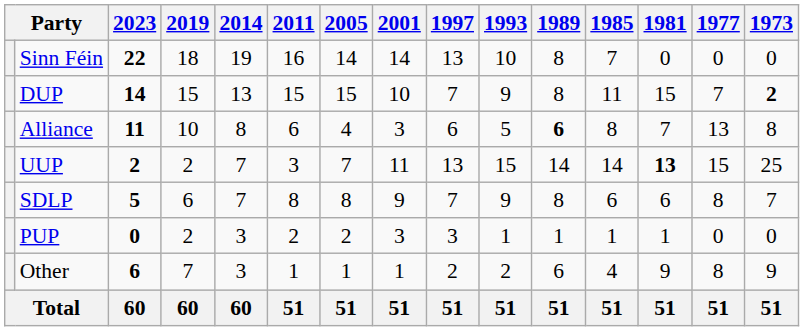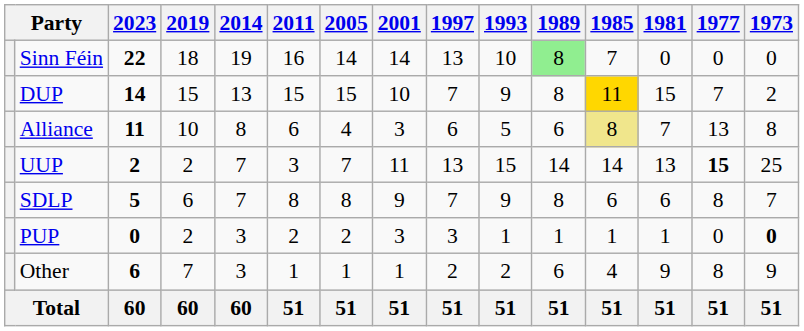(559, 58) no background -> (559, 58) lightgreen background
(612, 93) no background -> (612, 93) gold background
(771, 93) bold -> (771, 93) normal
(559, 129) bold -> (559, 129) normal
(612, 129) no background -> (612, 129) khaki background
(665, 164) bold -> (665, 164) normal
(718, 164) normal -> (718, 164) bold
(771, 236) normal -> (771, 236) bold
